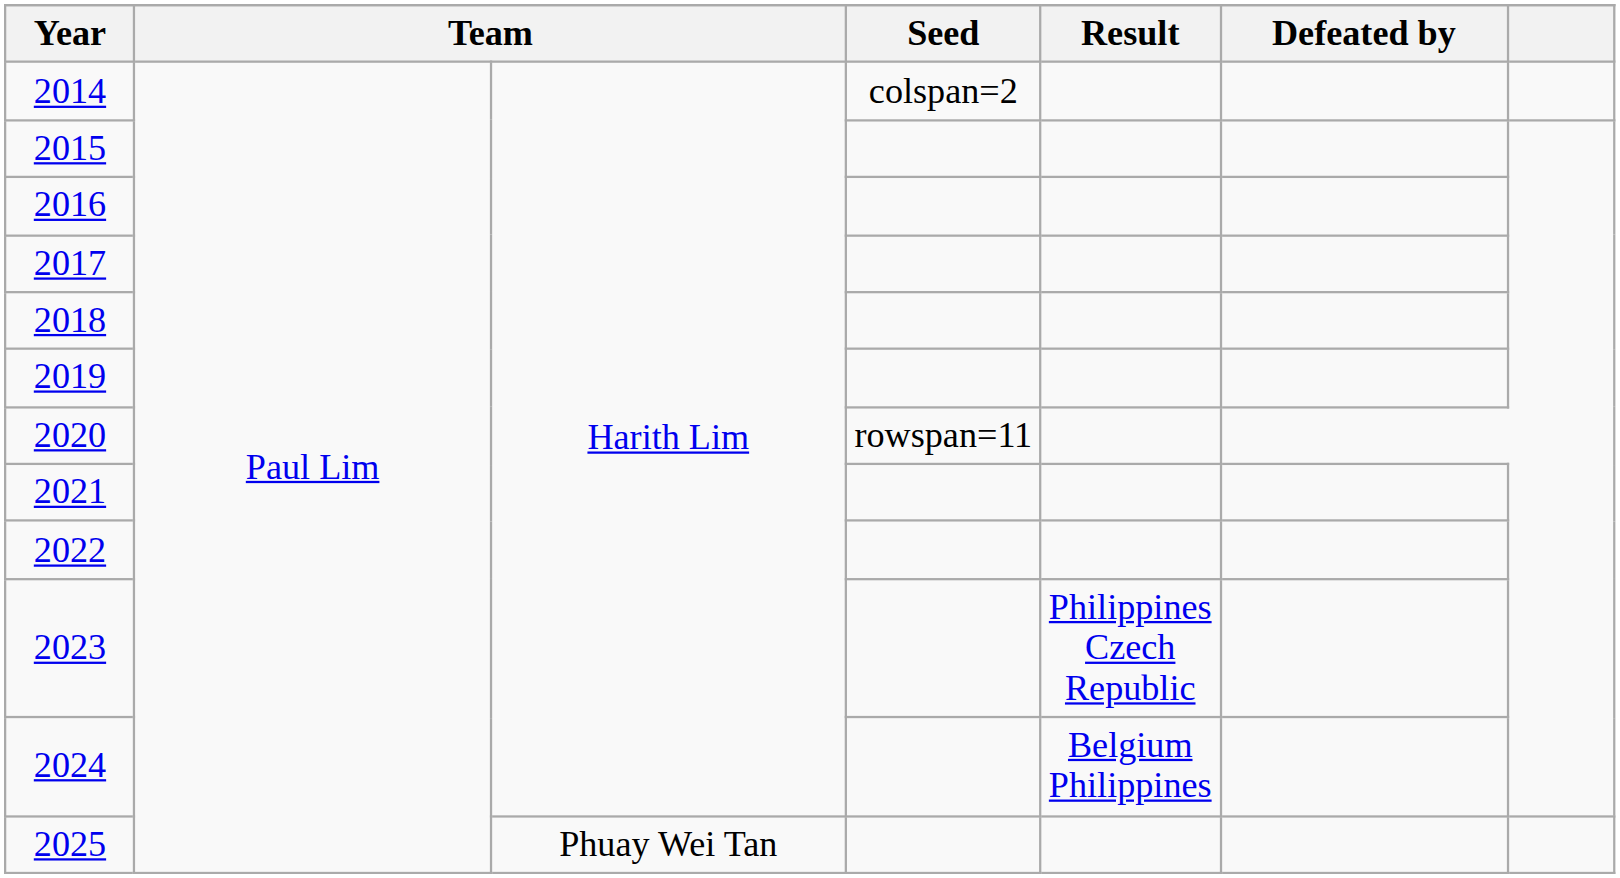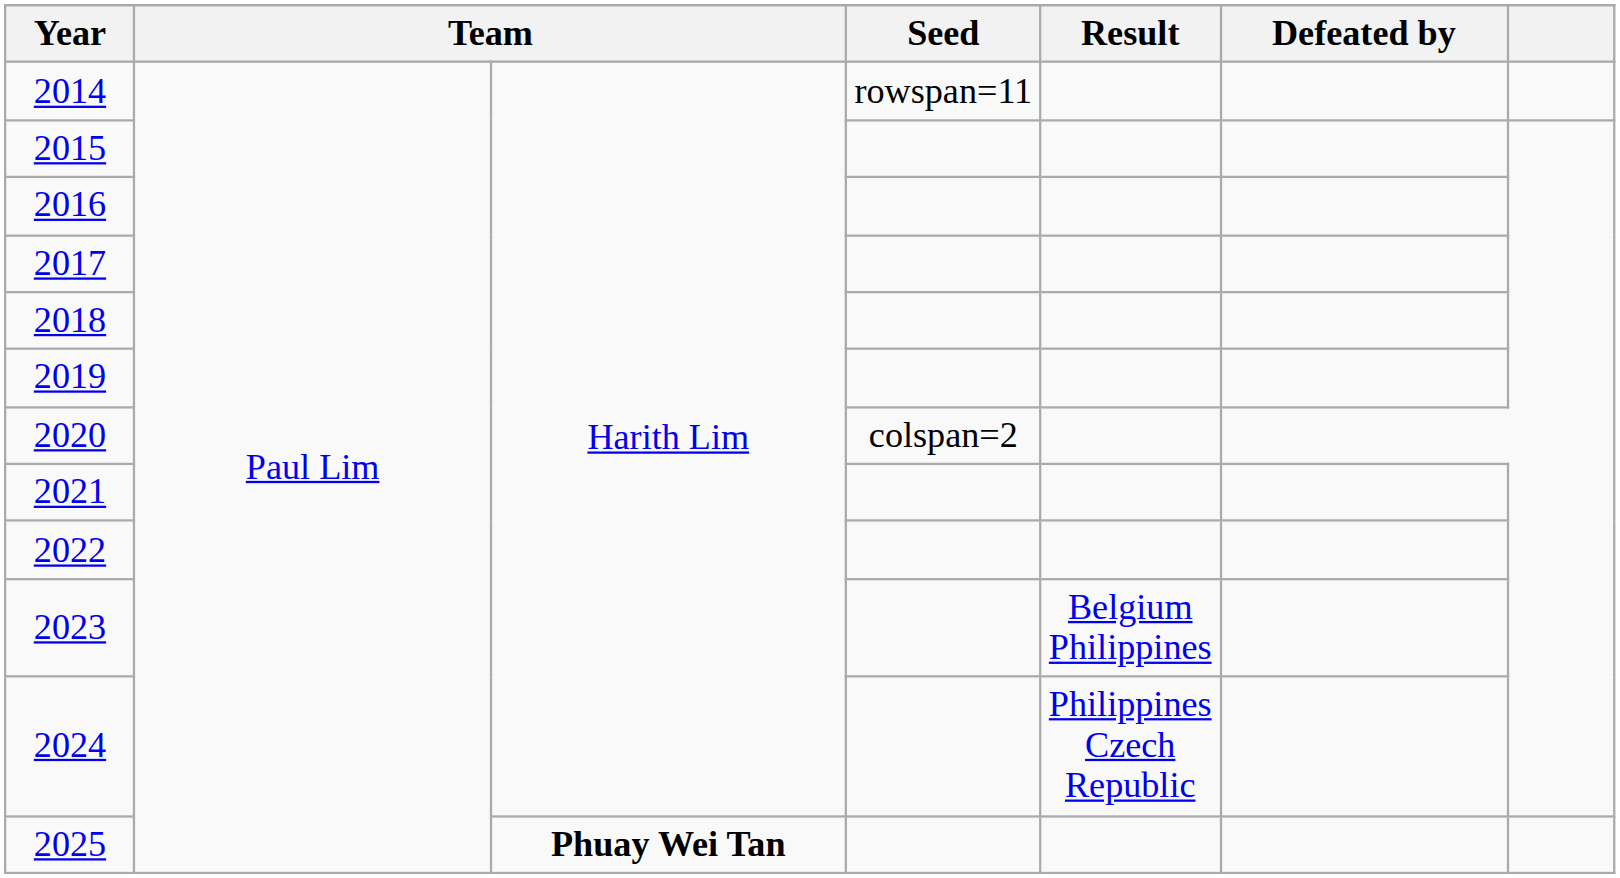(943, 90) colspan=2 -> (943, 90) rowspan=11
(943, 434) rowspan=11 -> (943, 434) colspan=2
(1130, 647) Philippines Czech Republic -> (1130, 626) Belgium Philippines
(1130, 765) Belgium Philippines -> (1130, 745) Philippines Czech Republic
(668, 843) normal -> (668, 843) bold
